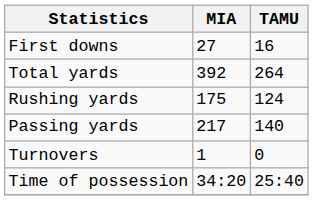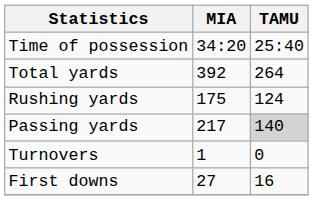rows swapped: (64, 46) <-> (98, 182)
(269, 127) no background -> (269, 127) lightgrey background
